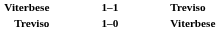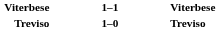(188, 7) Treviso -> (193, 7) Viterbese
(193, 23) Viterbese -> (188, 23) Treviso
